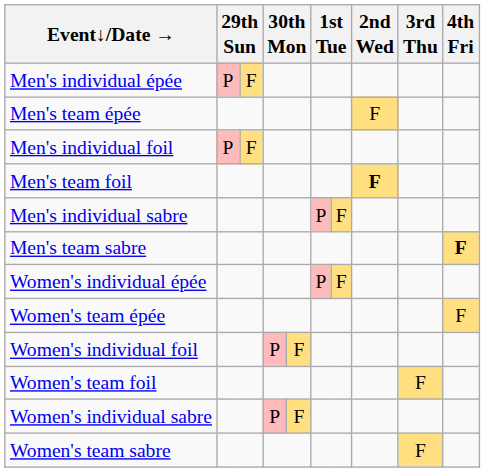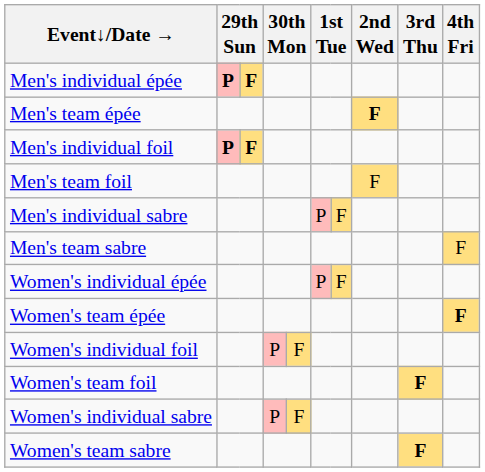(228, 80) normal -> (228, 80) bold
(251, 80) normal -> (251, 80) bold
(375, 113) normal -> (375, 113) bold
(228, 147) normal -> (228, 147) bold
(251, 147) normal -> (251, 147) bold
(375, 181) bold -> (375, 181) normal
(461, 248) bold -> (461, 248) normal
(461, 315) normal -> (461, 315) bold
(420, 383) normal -> (420, 383) bold
(420, 450) normal -> (420, 450) bold
